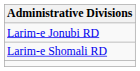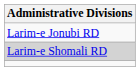(57, 51) no background -> (57, 51) lightgrey background
